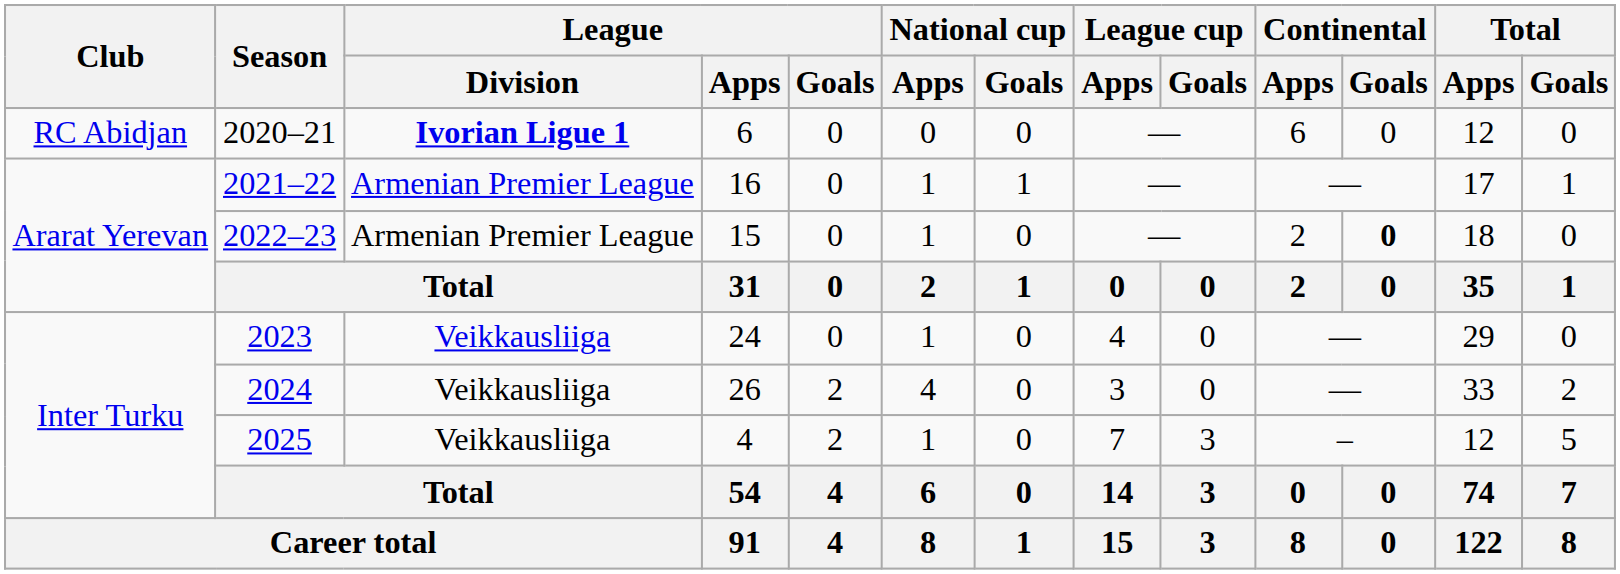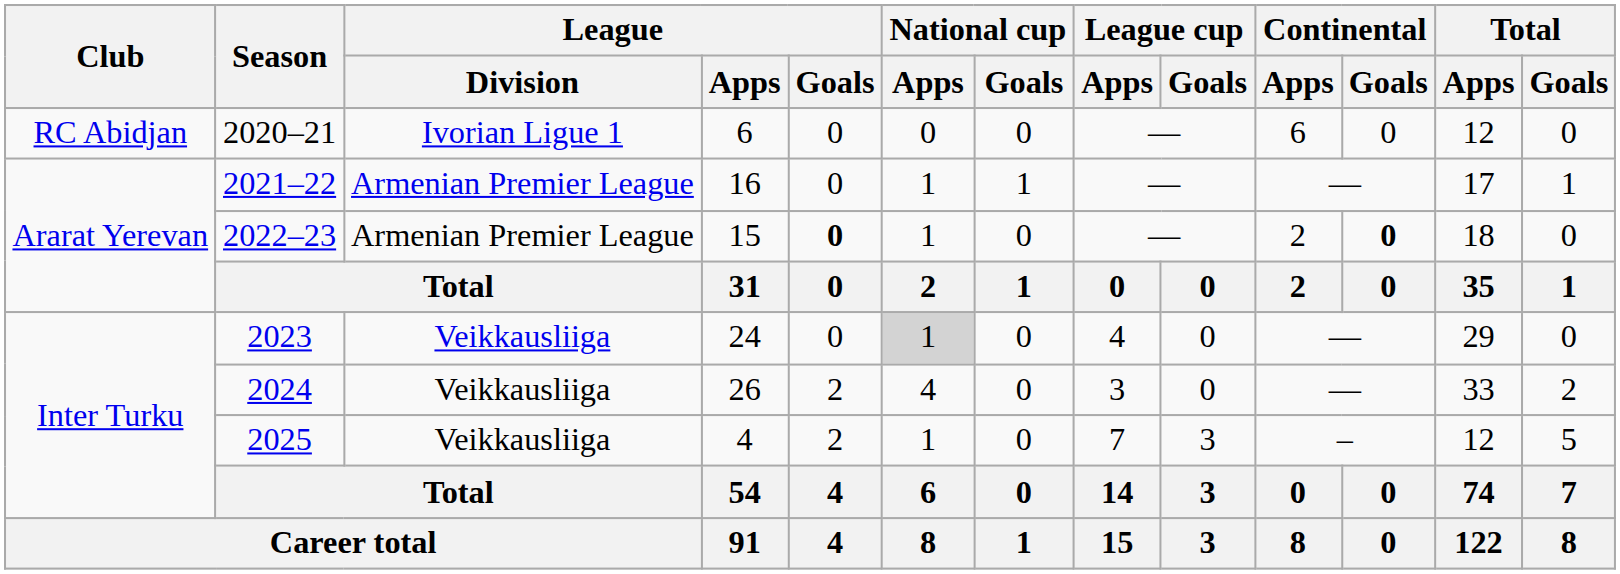(522, 132) bold -> (522, 132) normal
(835, 235) normal -> (835, 235) bold
(928, 337) no background -> (928, 337) lightgrey background
